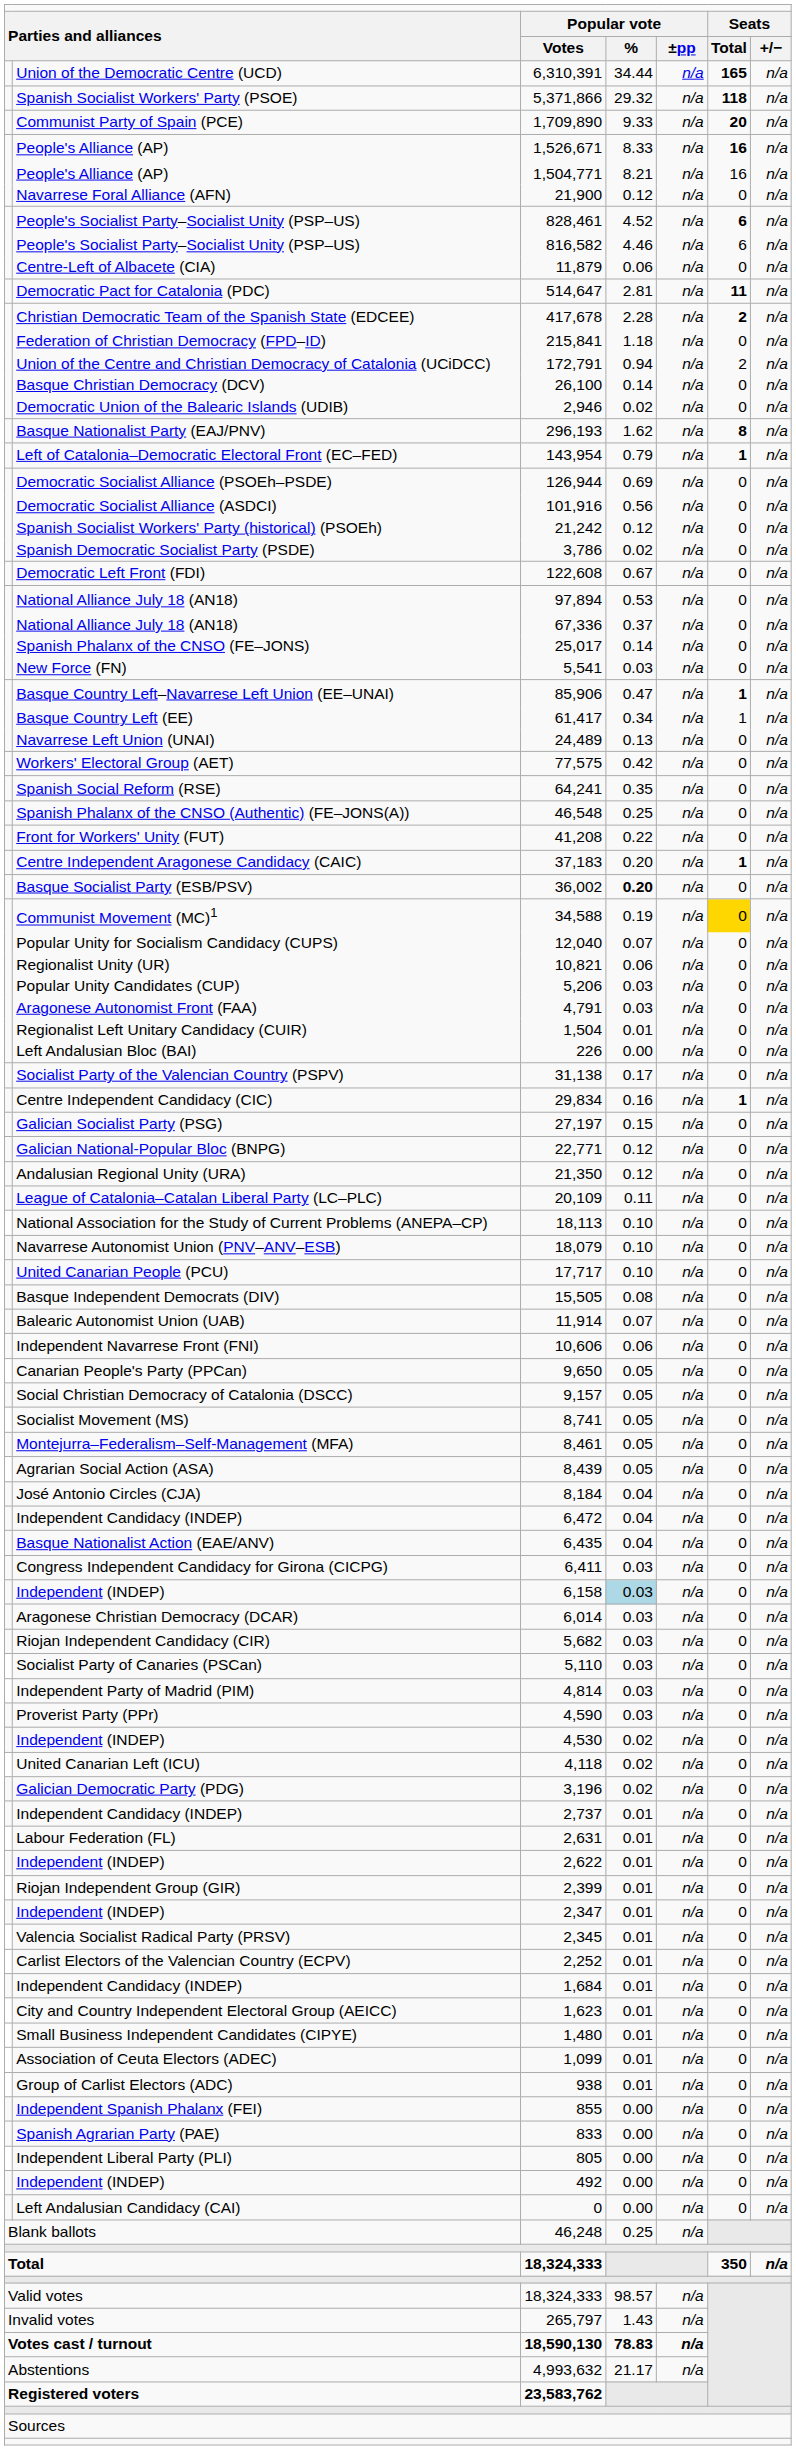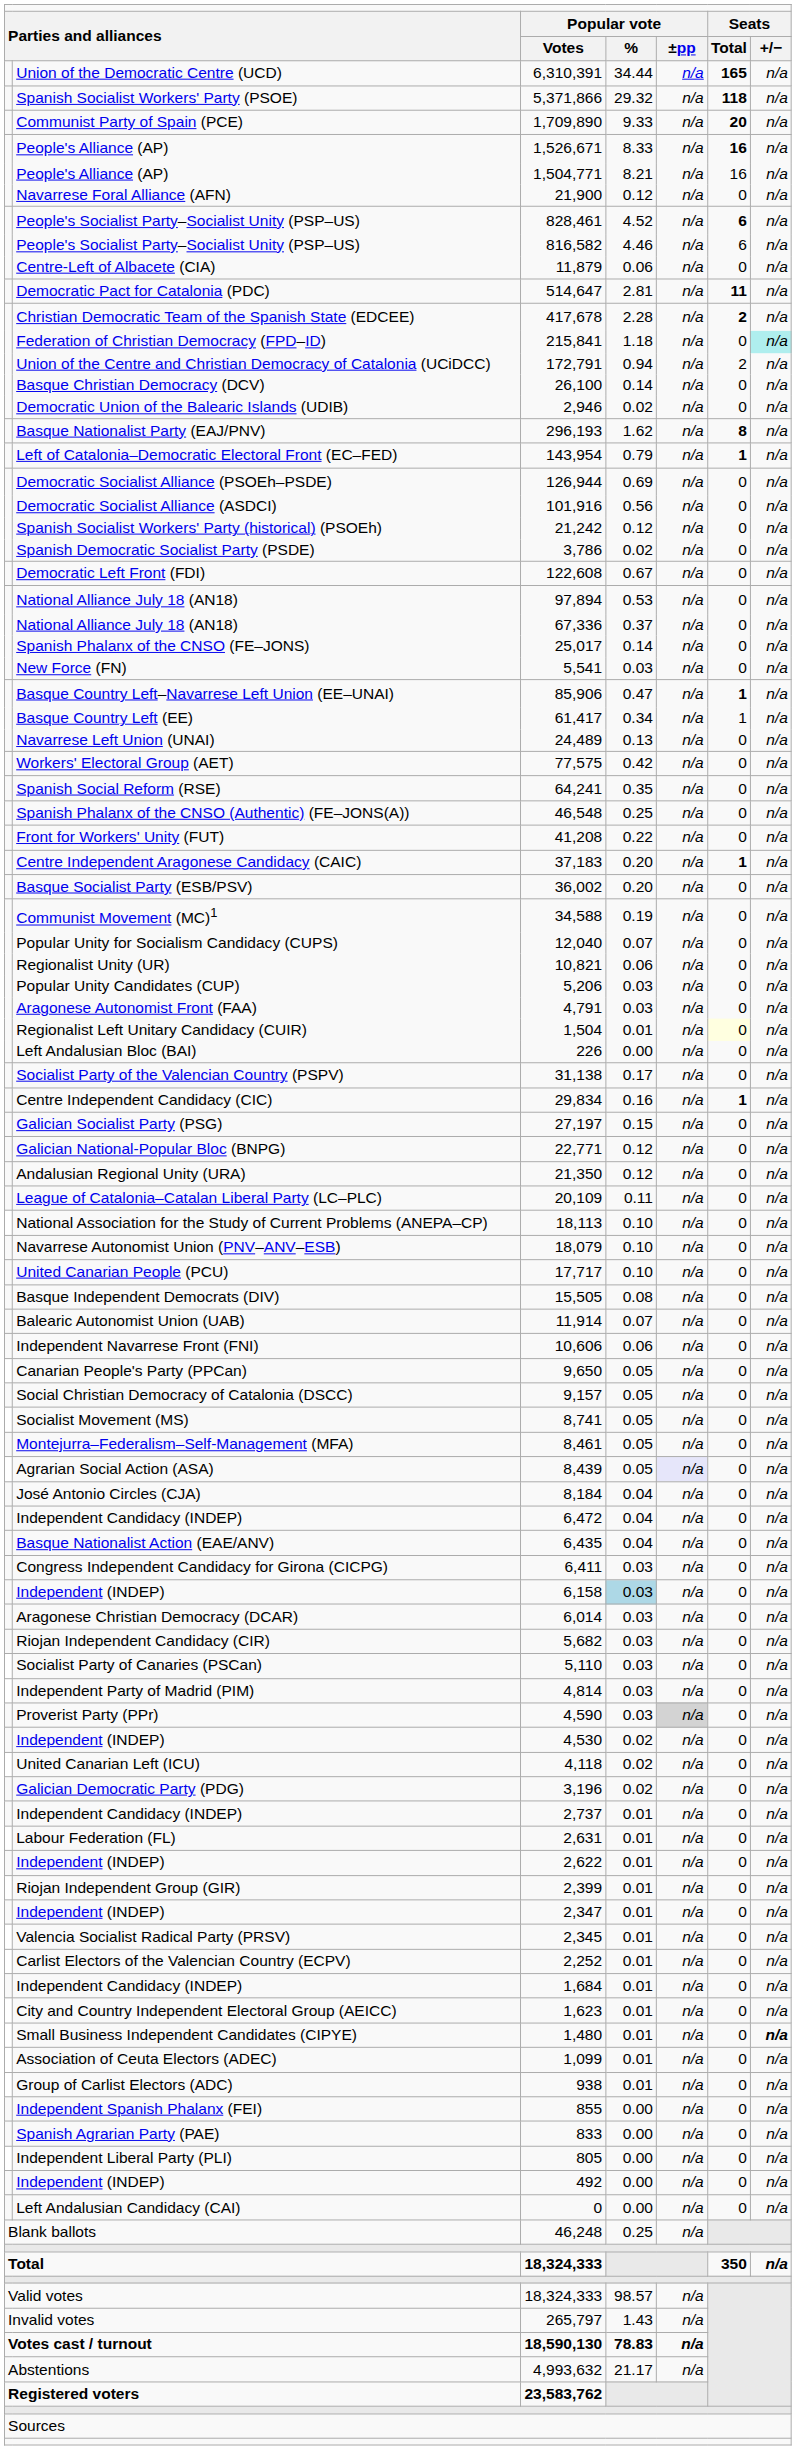(777, 341) no background -> (777, 341) paleturquoise background
(638, 886) bold -> (638, 886) normal
(743, 915) gold background -> (743, 915) no background
(743, 1029) no background -> (743, 1029) lightyellow background
(693, 1469) no background -> (693, 1469) lavender background
(693, 1715) no background -> (693, 1715) lightgrey background
(777, 2035) normal -> (777, 2035) bold
